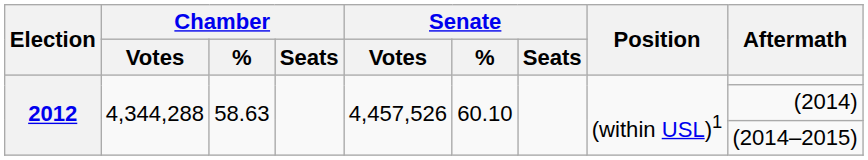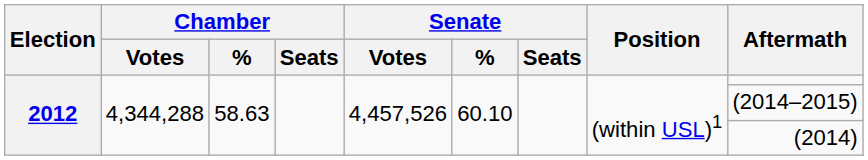(826, 102) (2014) -> (795, 102) (2014–2015)
(795, 137) (2014–2015) -> (826, 137) (2014)
